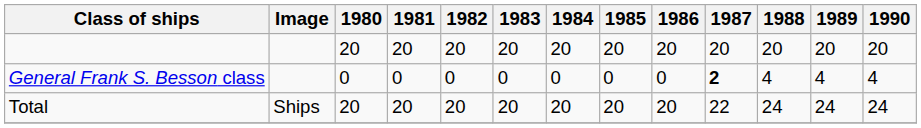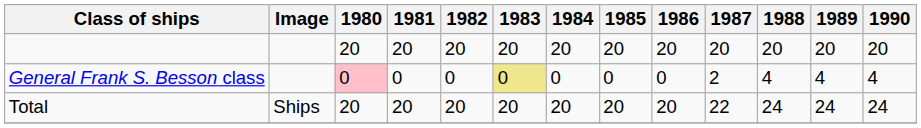(344, 78) no background -> (344, 78) pink background
(503, 78) no background -> (503, 78) khaki background
(714, 78) bold -> (714, 78) normal
